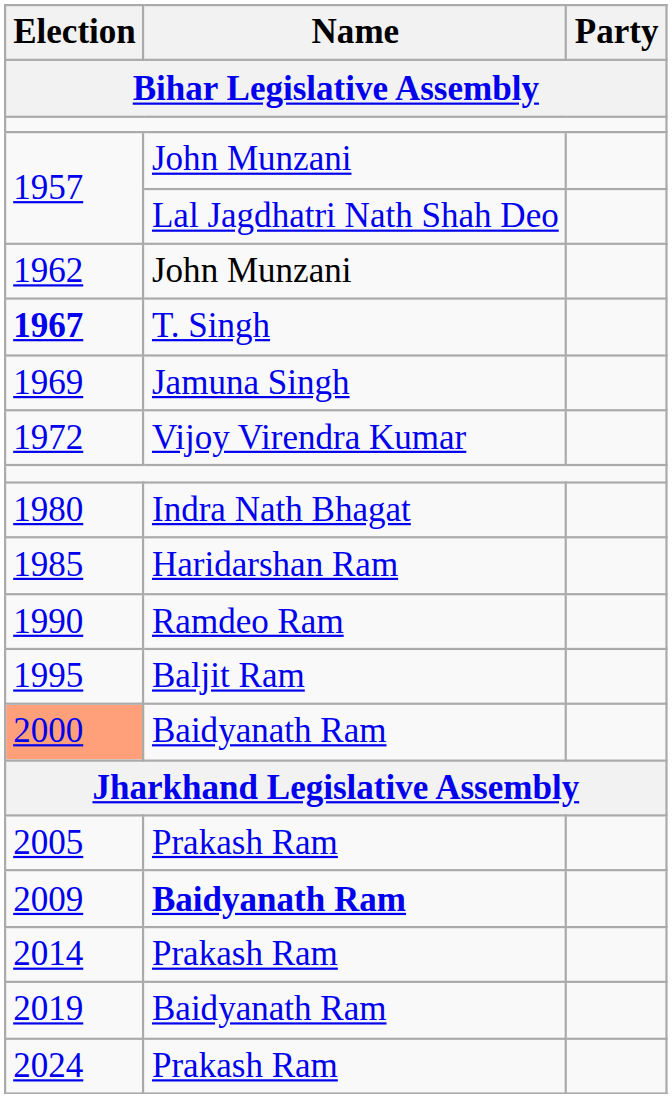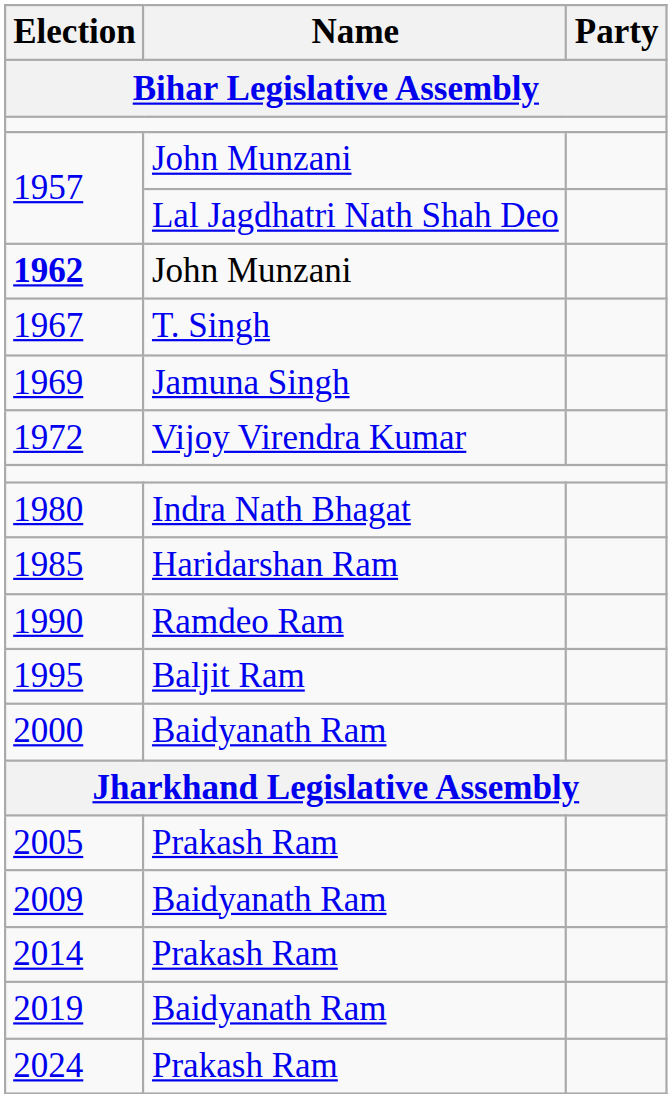(48, 270) normal -> (48, 270) bold
(48, 326) bold -> (48, 326) normal
(48, 731) lightsalmon background -> (48, 731) no background
(279, 898) bold -> (269, 898) normal
